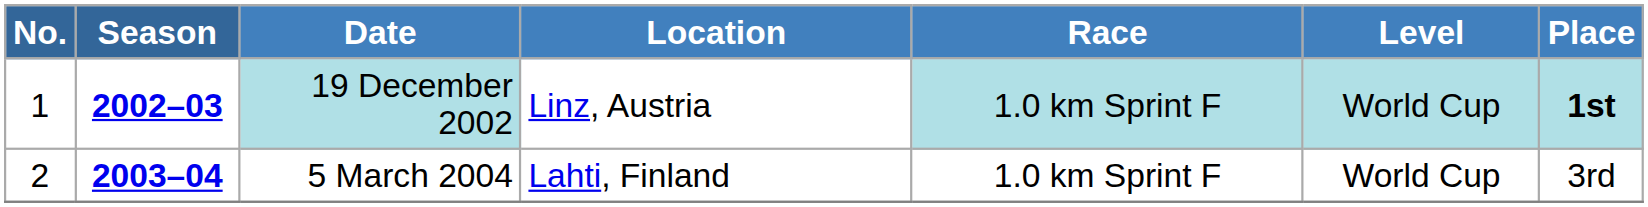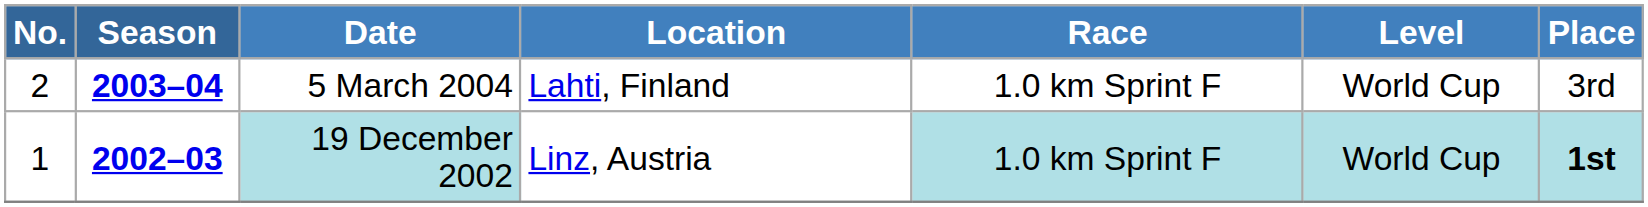rows swapped: (412, 104) <-> (410, 176)
